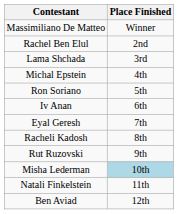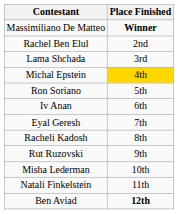(141, 28) normal -> (141, 28) bold
(141, 75) no background -> (141, 75) gold background
(141, 169) lightblue background -> (141, 169) no background
(141, 201) normal -> (141, 201) bold
